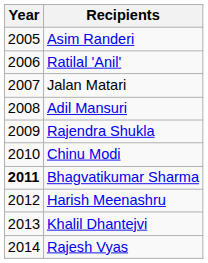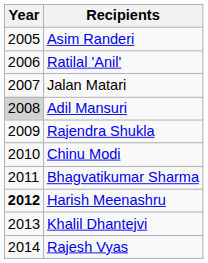(24, 108) no background -> (24, 108) lightgrey background
(24, 177) bold -> (23, 177) normal
(24, 200) normal -> (24, 200) bold
